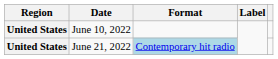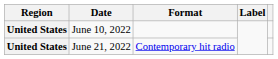(185, 46) lightblue background -> (185, 46) no background
